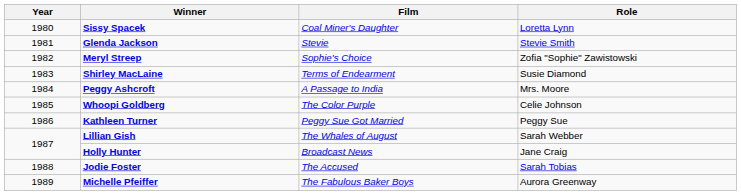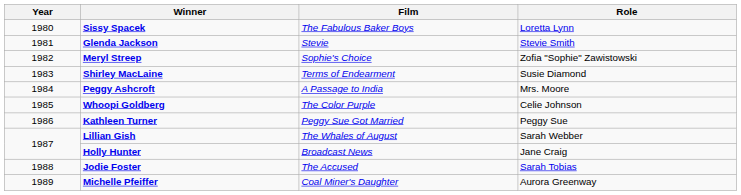(350, 27) Coal Miner's Daughter -> (358, 27) The Fabulous Baker Boys
(358, 182) The Fabulous Baker Boys -> (350, 182) Coal Miner's Daughter
